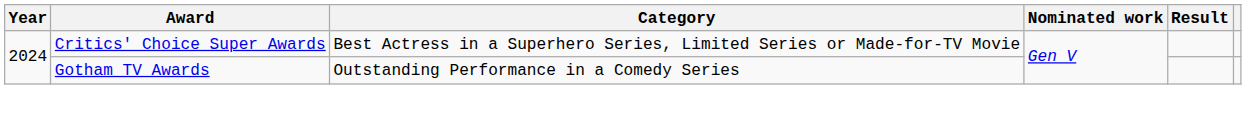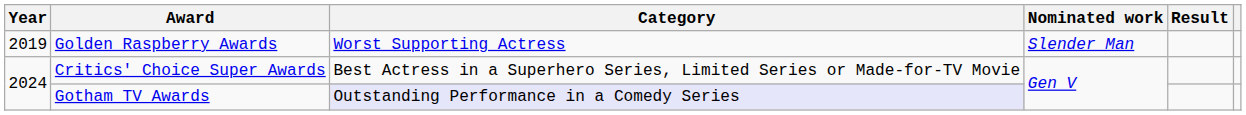+ row: (166, 44)
(537, 70) no background -> (537, 97) lavender background
